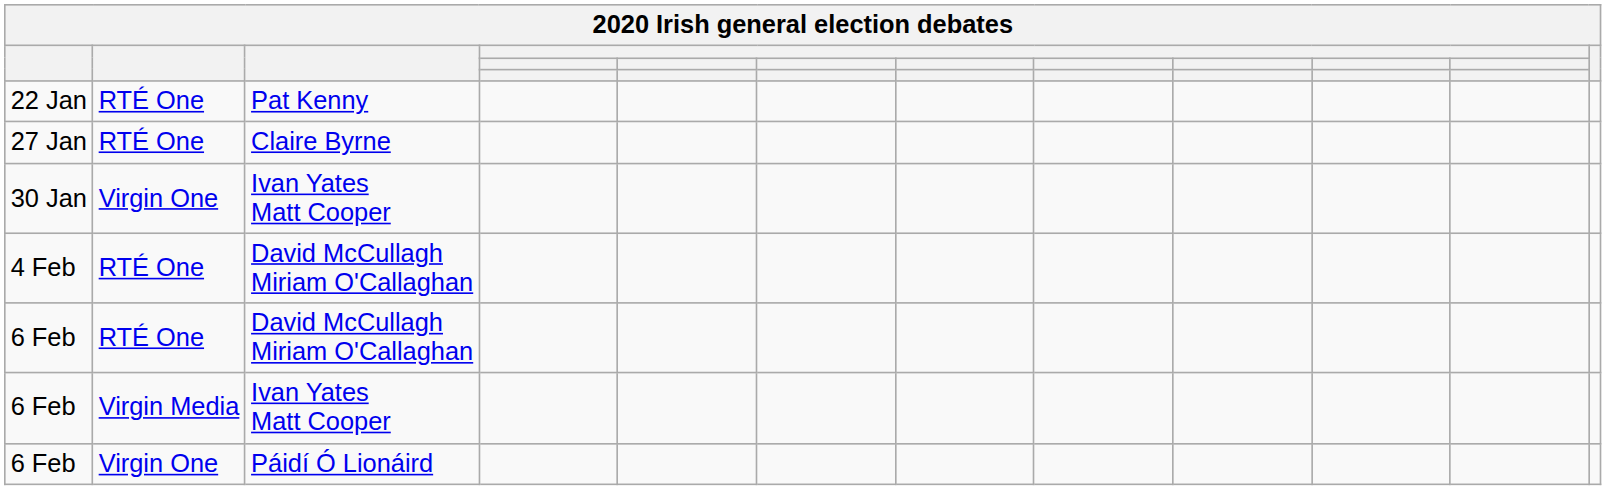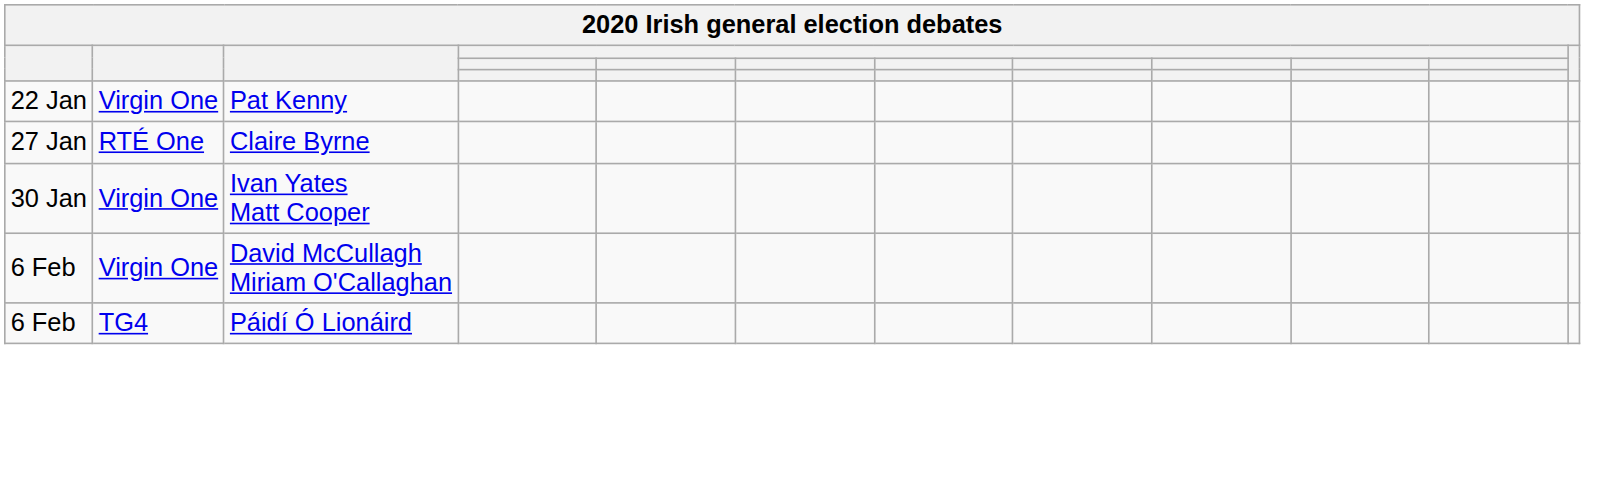(151, 100) RTÉ One -> (158, 100) Virgin One
- row: (43, 267)
(151, 337) RTÉ One -> (158, 267) Virgin One
- row: (43, 407)
(158, 462) Virgin One -> (123, 322) TG4
